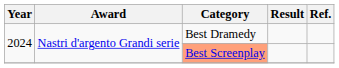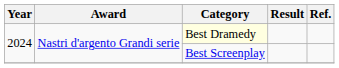(221, 33) no background -> (221, 33) lightyellow background
(225, 53) lightsalmon background -> (225, 53) no background
